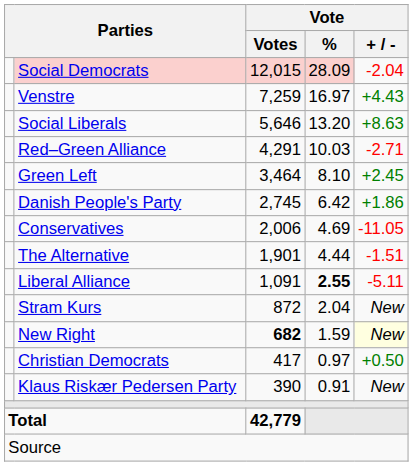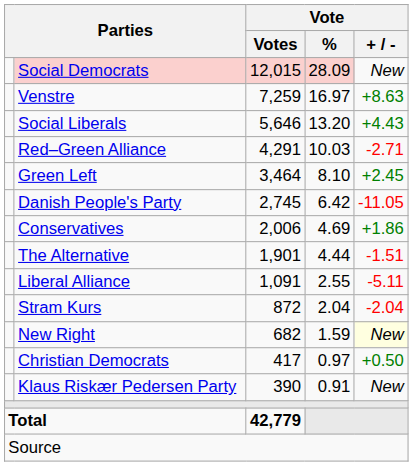(385, 70) -2.04 -> (387, 70) New
(383, 96) +4.43 -> (383, 96) +8.63
(383, 123) +8.63 -> (383, 123) +4.43
(383, 202) +1.86 -> (381, 202) -11.05
(381, 228) -11.05 -> (383, 228) +1.86
(334, 281) bold -> (334, 281) normal
(387, 307) New -> (385, 307) -2.04
(287, 334) bold -> (287, 334) normal
